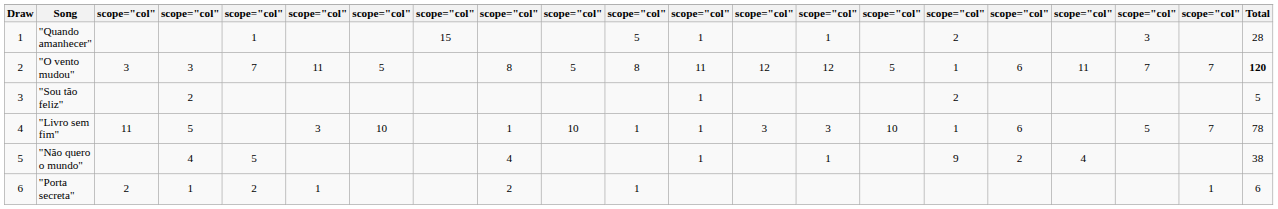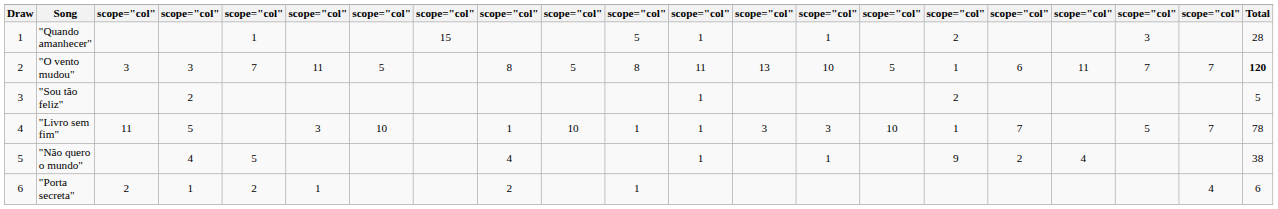(764, 67) 12 -> (764, 67) 13
(828, 67) 12 -> (828, 67) 10
(1020, 128) 6 -> (1020, 128) 7
(1211, 189) 1 -> (1211, 189) 4
